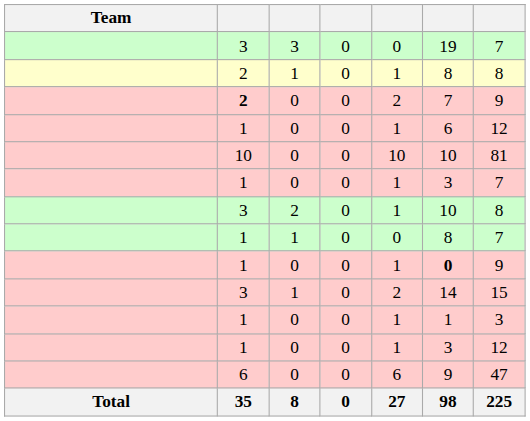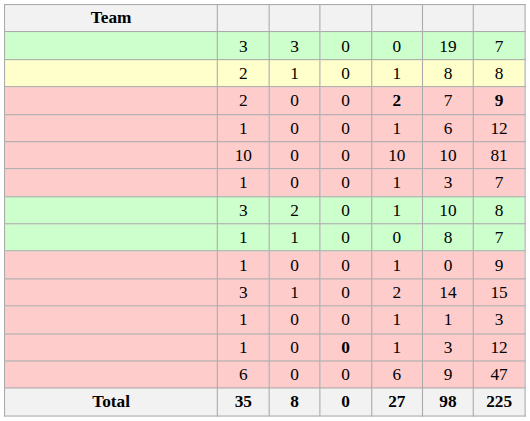(243, 100) bold -> (243, 100) normal
(397, 100) normal -> (397, 100) bold
(499, 100) normal -> (499, 100) bold
(448, 264) bold -> (448, 264) normal
(346, 347) normal -> (346, 347) bold
